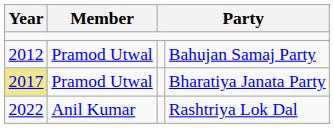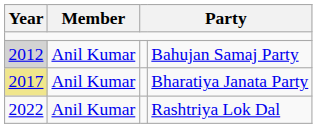(26, 54) no background -> (26, 54) lightgrey background
(102, 54) Pramod Utwal -> (93, 54) Anil Kumar
(102, 81) Pramod Utwal -> (93, 81) Anil Kumar
